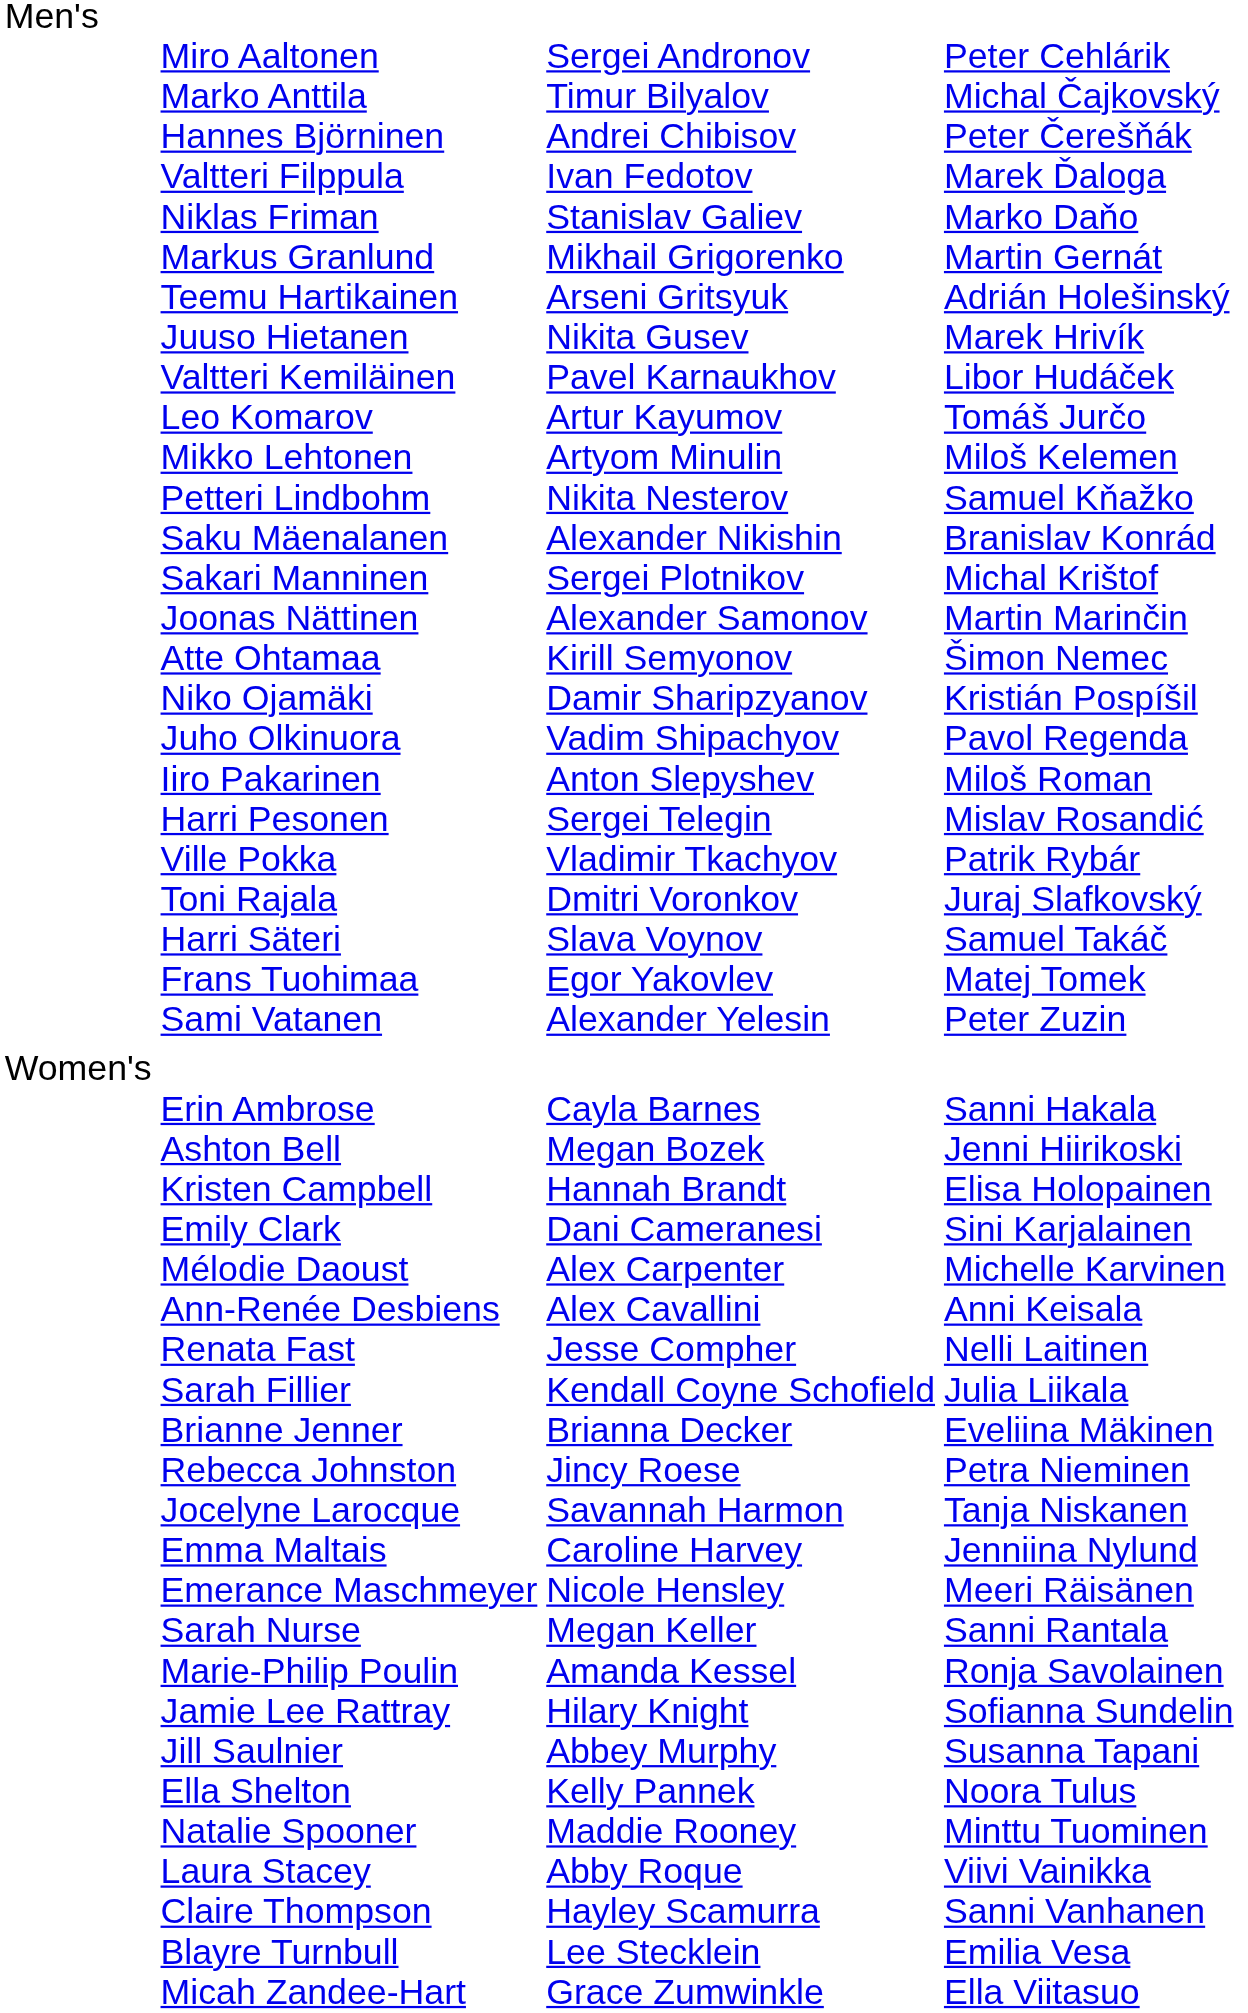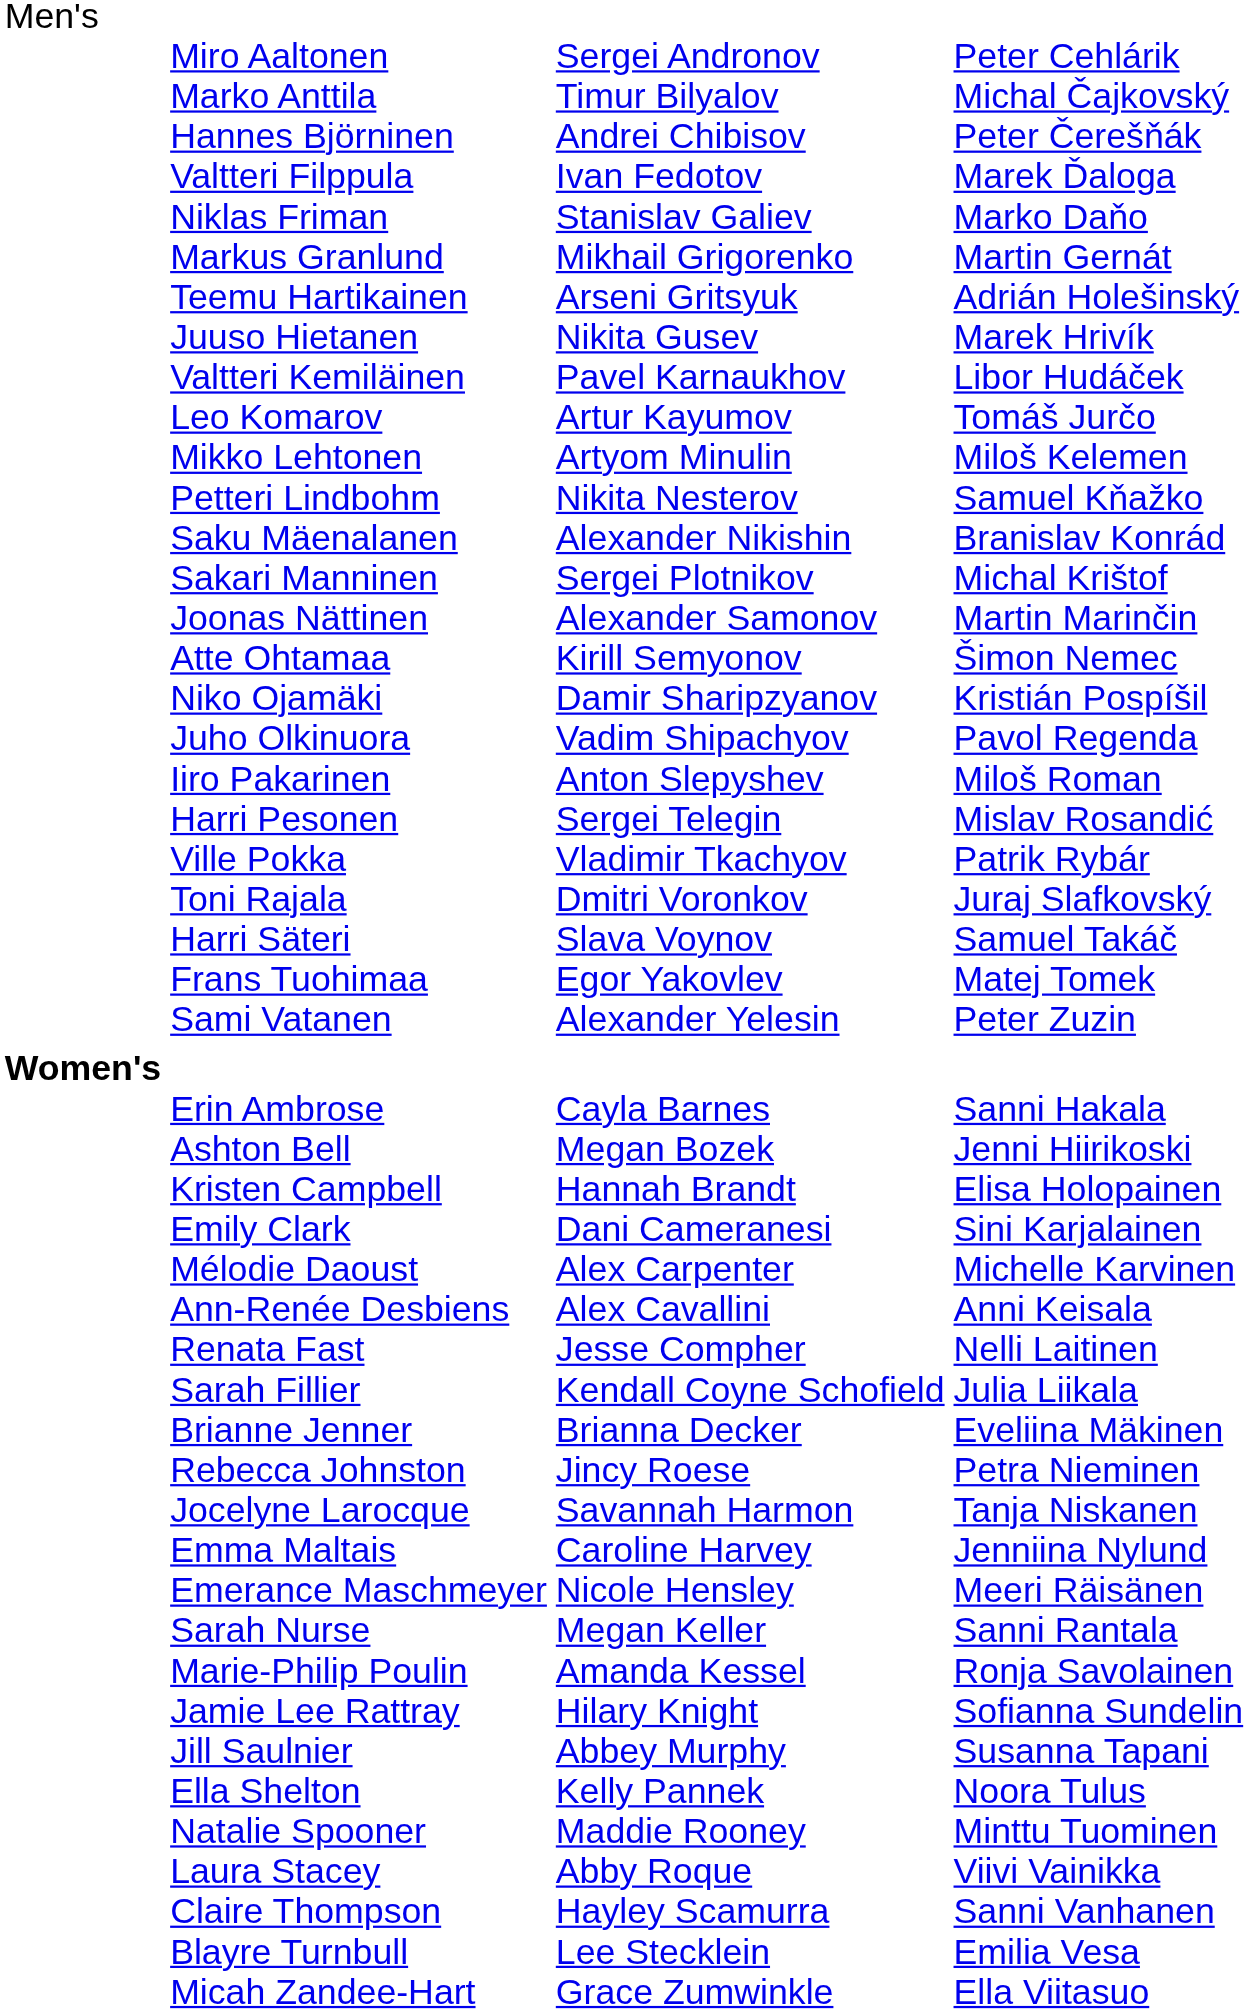(78, 1068) normal -> (83, 1068) bold
